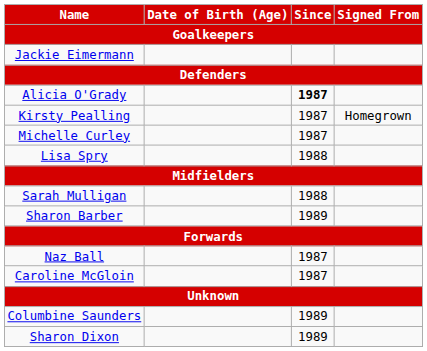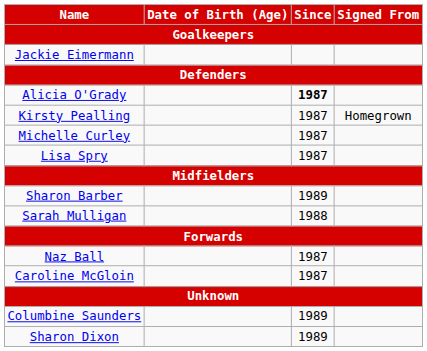(313, 155) 1988 -> (313, 155) 1987
rows swapped: (74, 216) <-> (74, 196)
